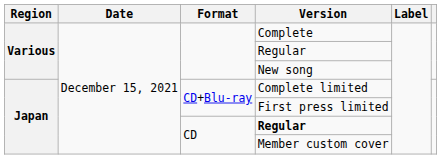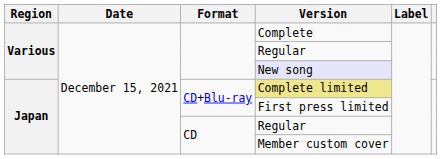(285, 70) no background -> (285, 70) lavender background
(313, 88) no background -> (313, 88) khaki background
(282, 126) bold -> (282, 126) normal
